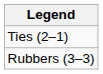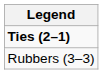(38, 36) normal -> (39, 36) bold
